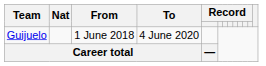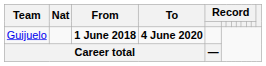(104, 35) normal -> (105, 35) bold
(169, 35) normal -> (172, 35) bold
